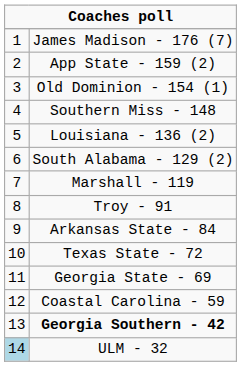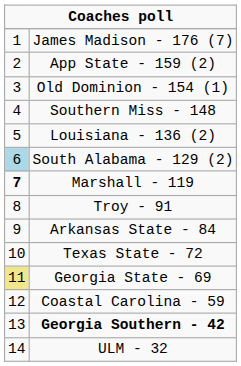(17, 159) no background -> (17, 159) lightblue background
(17, 183) normal -> (17, 183) bold
(17, 278) no background -> (17, 278) khaki background
(17, 349) lightblue background -> (17, 349) no background
